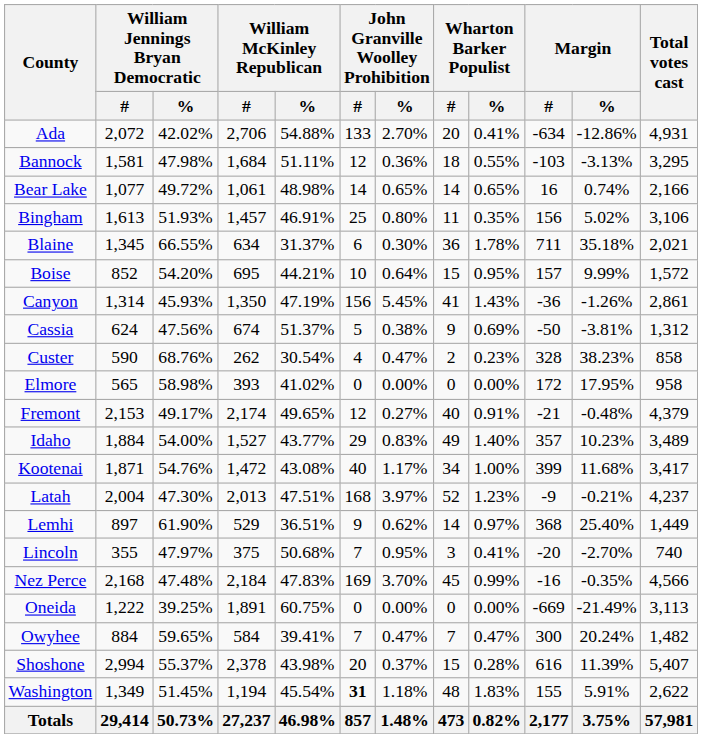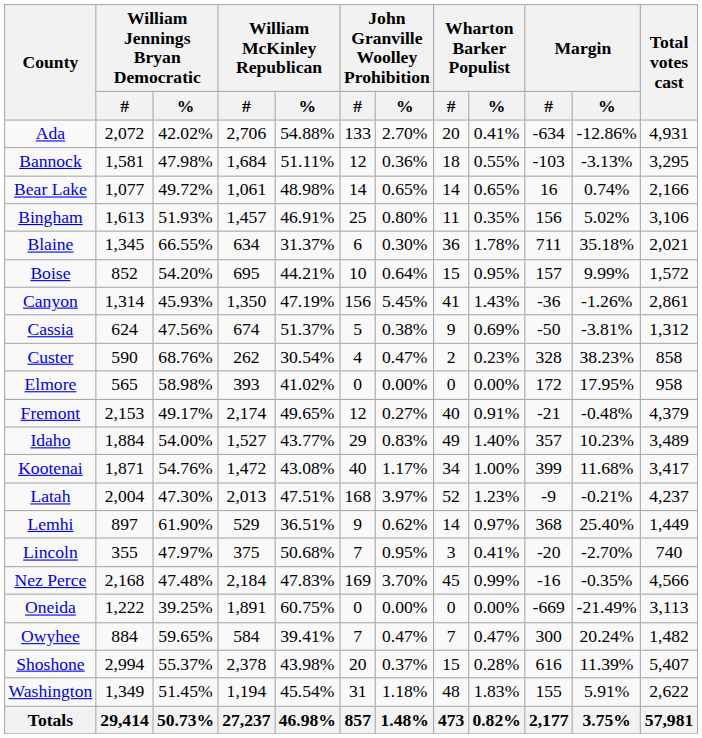(358, 691) bold -> (358, 691) normal
